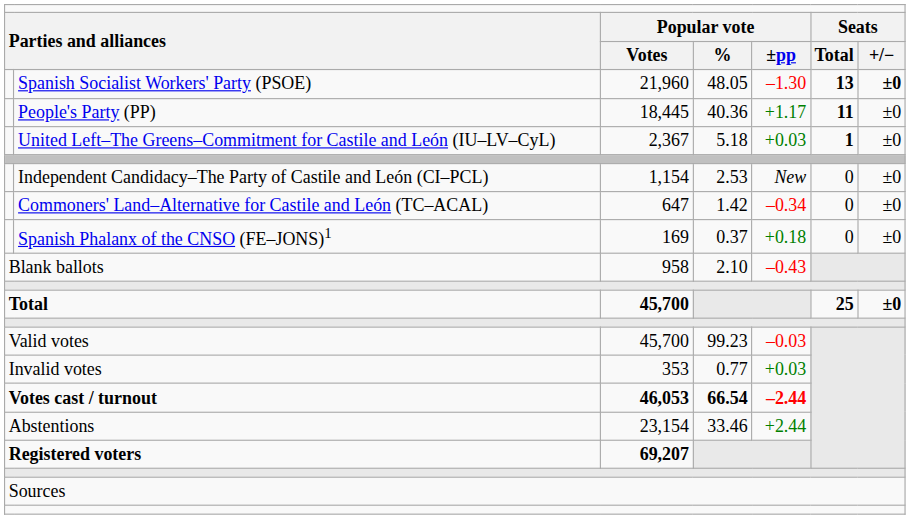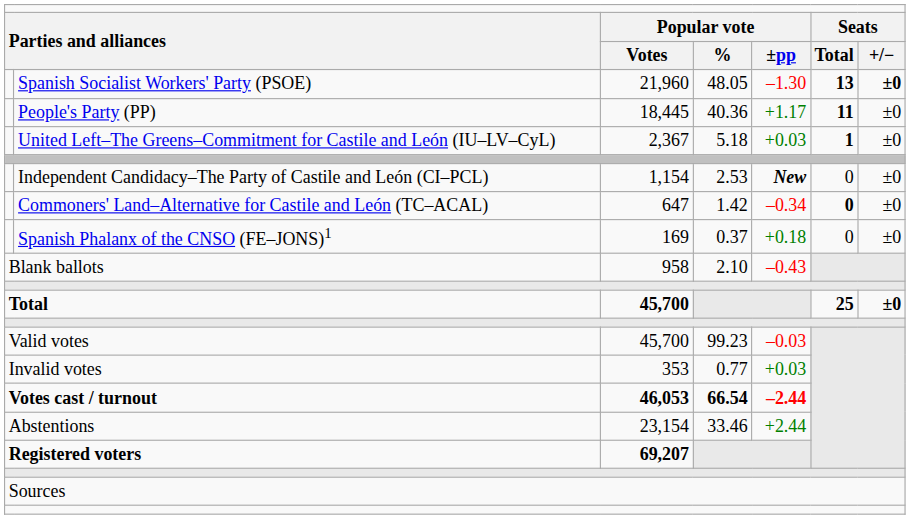(790, 177) normal -> (790, 177) bold
(849, 205) normal -> (849, 205) bold
